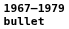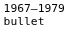(36, 14) bold -> (36, 14) normal
